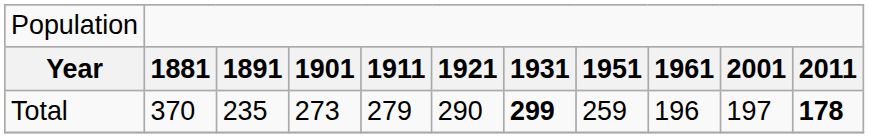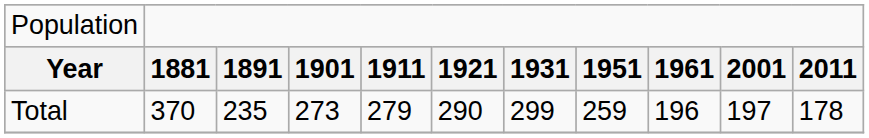(532, 111) bold -> (532, 111) normal
(821, 111) bold -> (821, 111) normal
